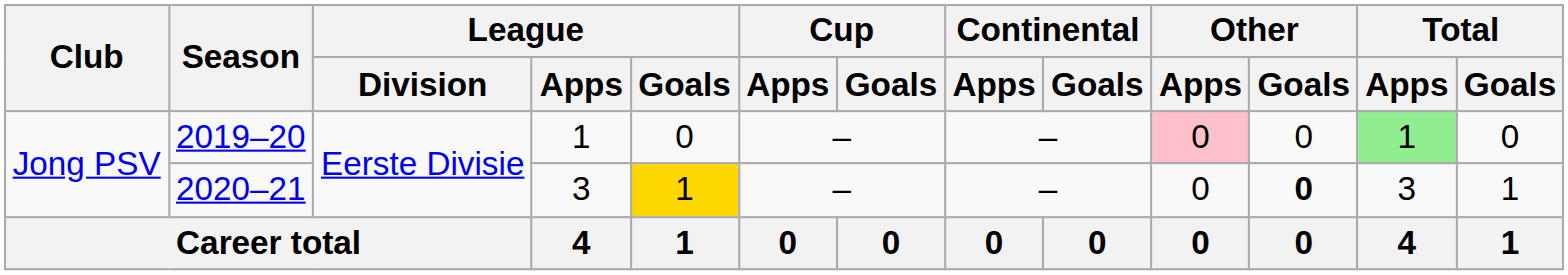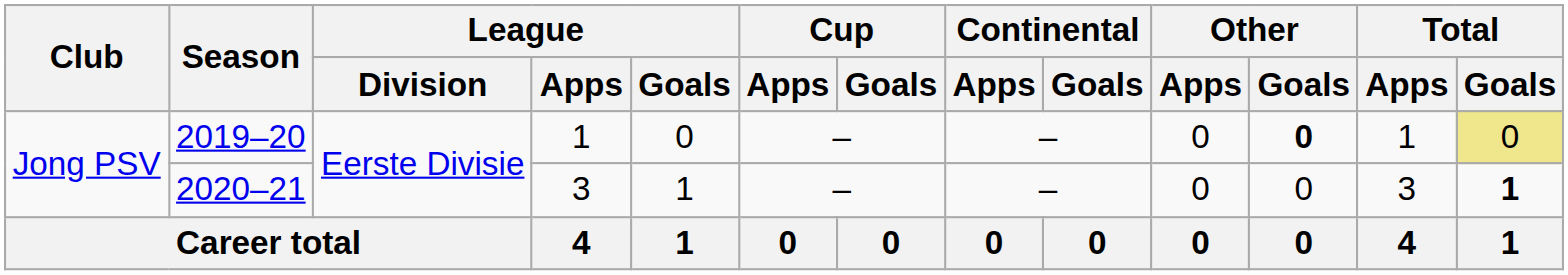(1200, 136) pink background -> (1200, 136) no background
(1304, 136) normal -> (1304, 136) bold
(1407, 136) lightgreen background -> (1407, 136) no background
(1510, 136) no background -> (1510, 136) khaki background
(685, 189) gold background -> (685, 189) no background
(1304, 189) bold -> (1304, 189) normal
(1510, 189) normal -> (1510, 189) bold
